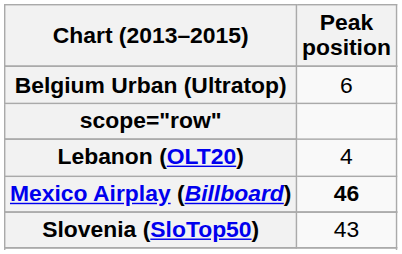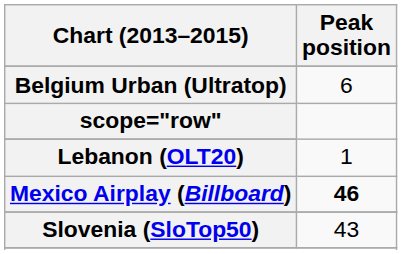(346, 157) 4 -> (346, 157) 1
